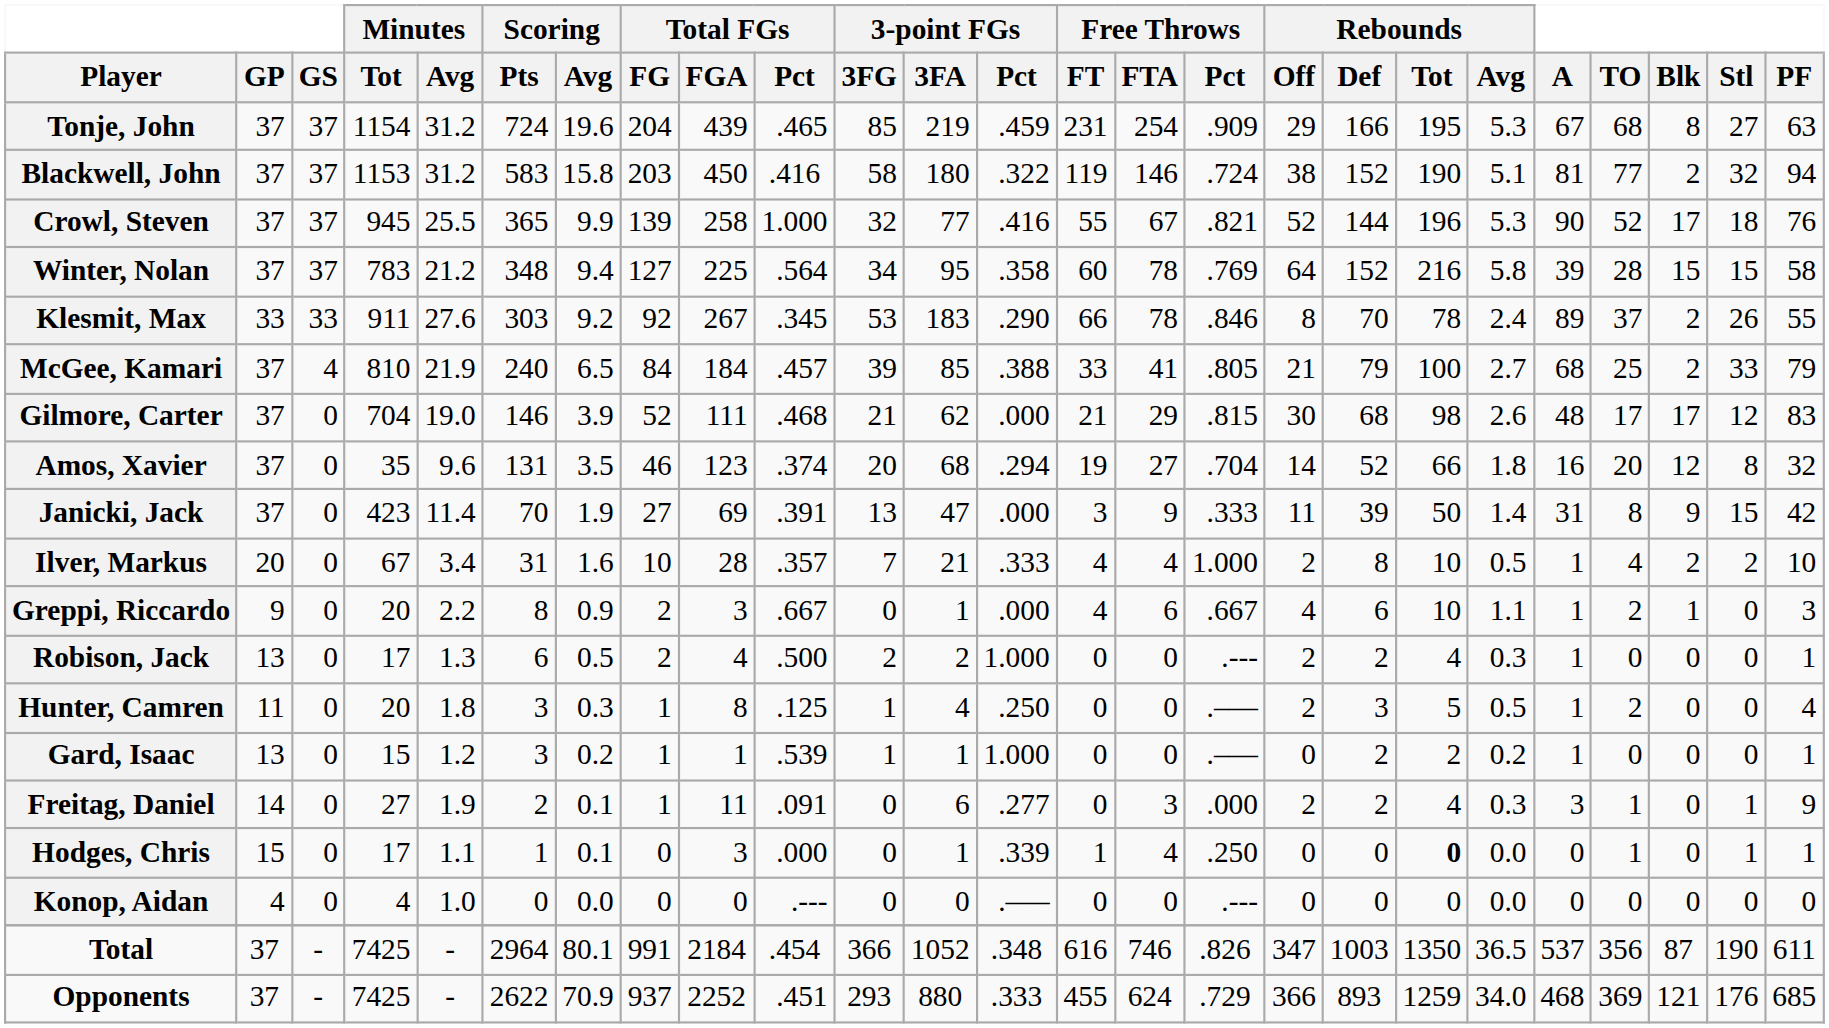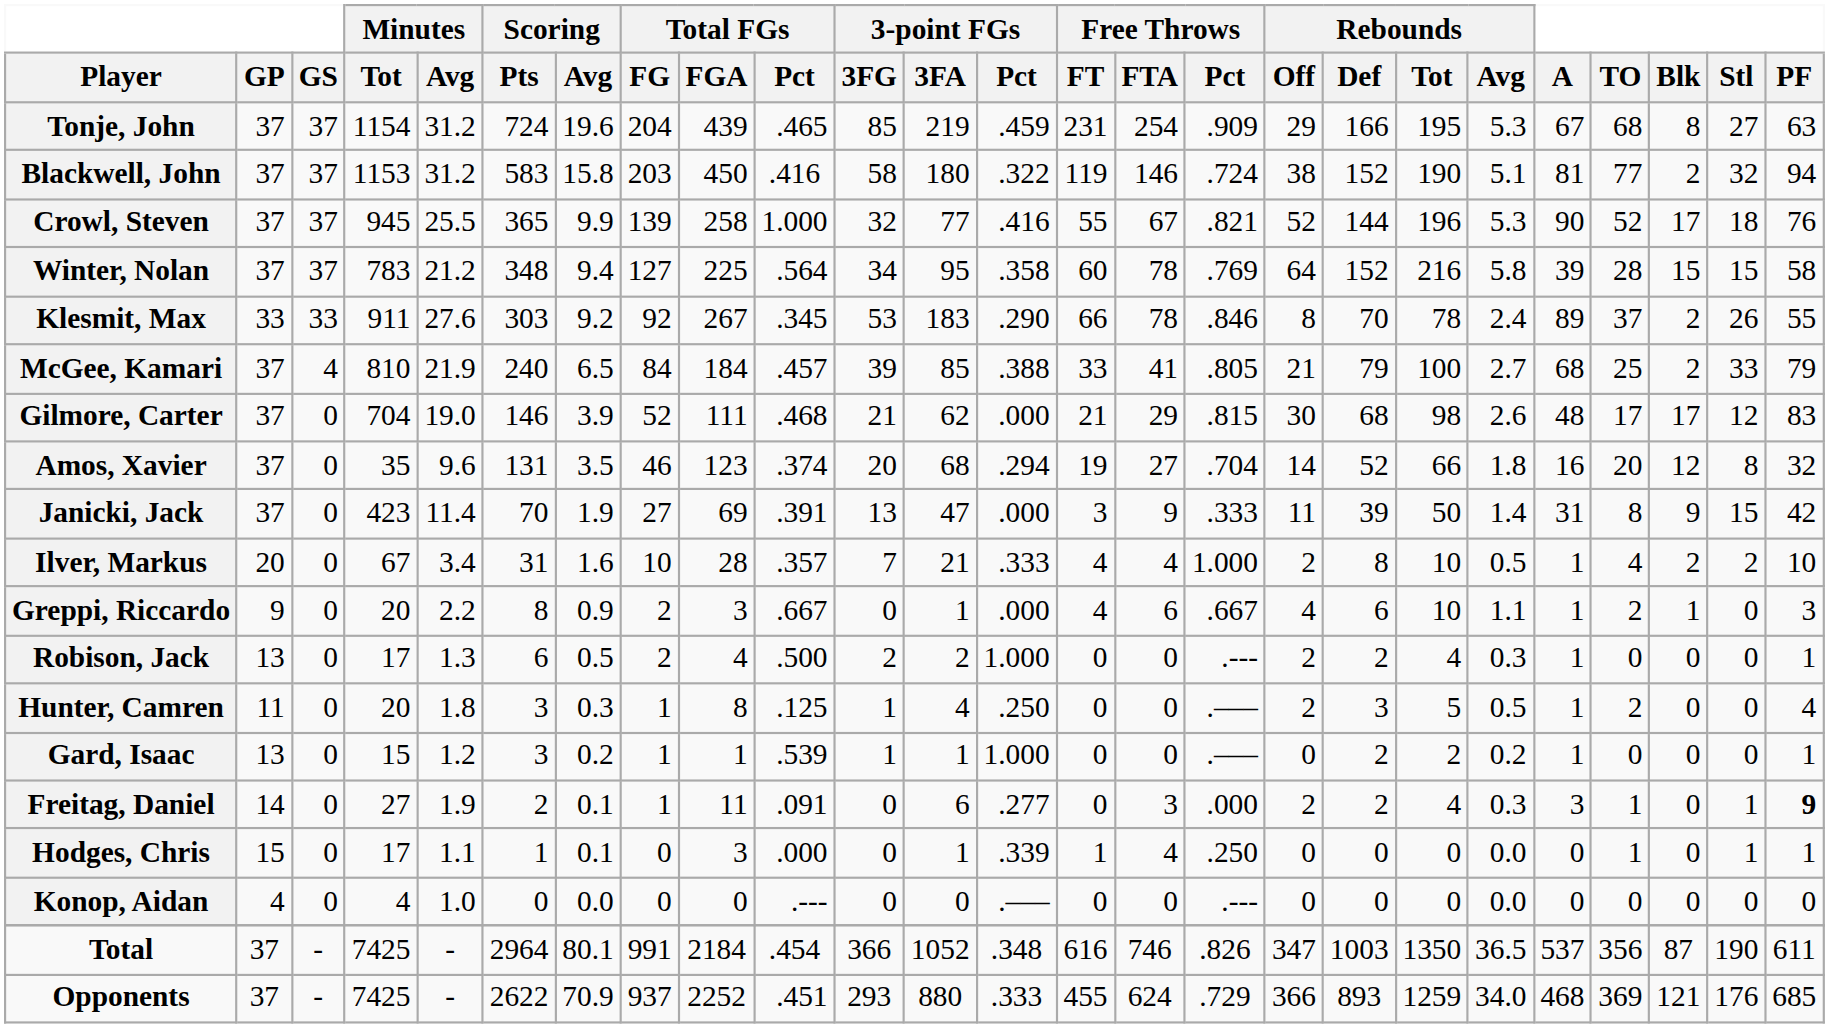(1809, 803) normal -> (1809, 803) bold
(1454, 852) bold -> (1454, 852) normal
